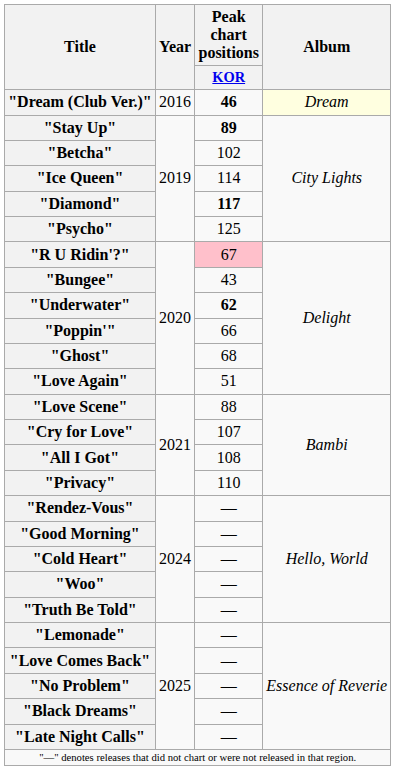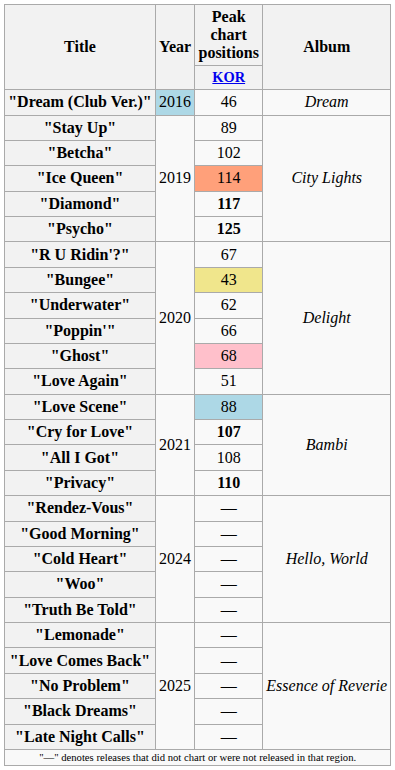(175, 102) no background -> (175, 102) lightblue background
(229, 102) bold -> (229, 102) normal
(327, 102) lightyellow background -> (327, 102) no background
(229, 127) bold -> (229, 127) normal
(229, 178) no background -> (229, 178) lightsalmon background
(229, 229) normal -> (229, 229) bold
(229, 254) pink background -> (229, 254) no background
(229, 279) no background -> (229, 279) khaki background
(229, 305) bold -> (229, 305) normal
(229, 356) no background -> (229, 356) pink background
(229, 406) no background -> (229, 406) lightblue background
(229, 432) normal -> (229, 432) bold
(229, 482) normal -> (229, 482) bold
